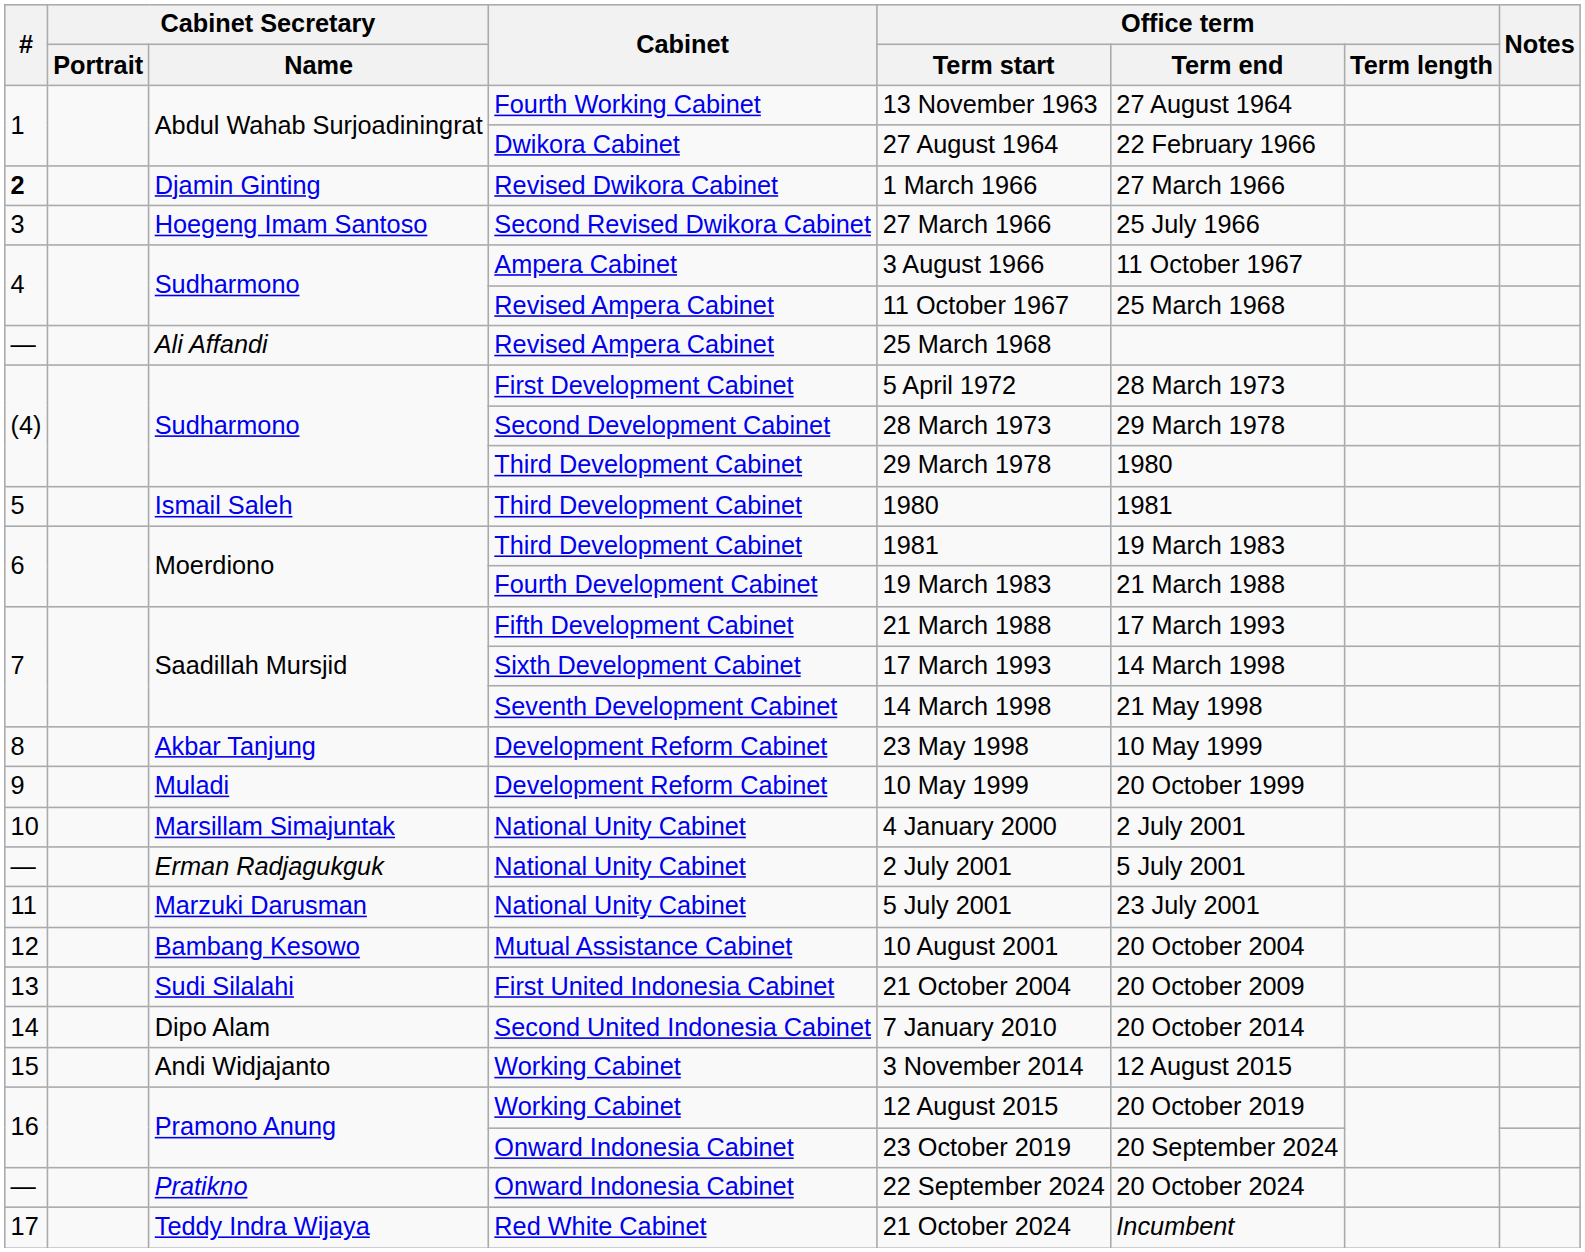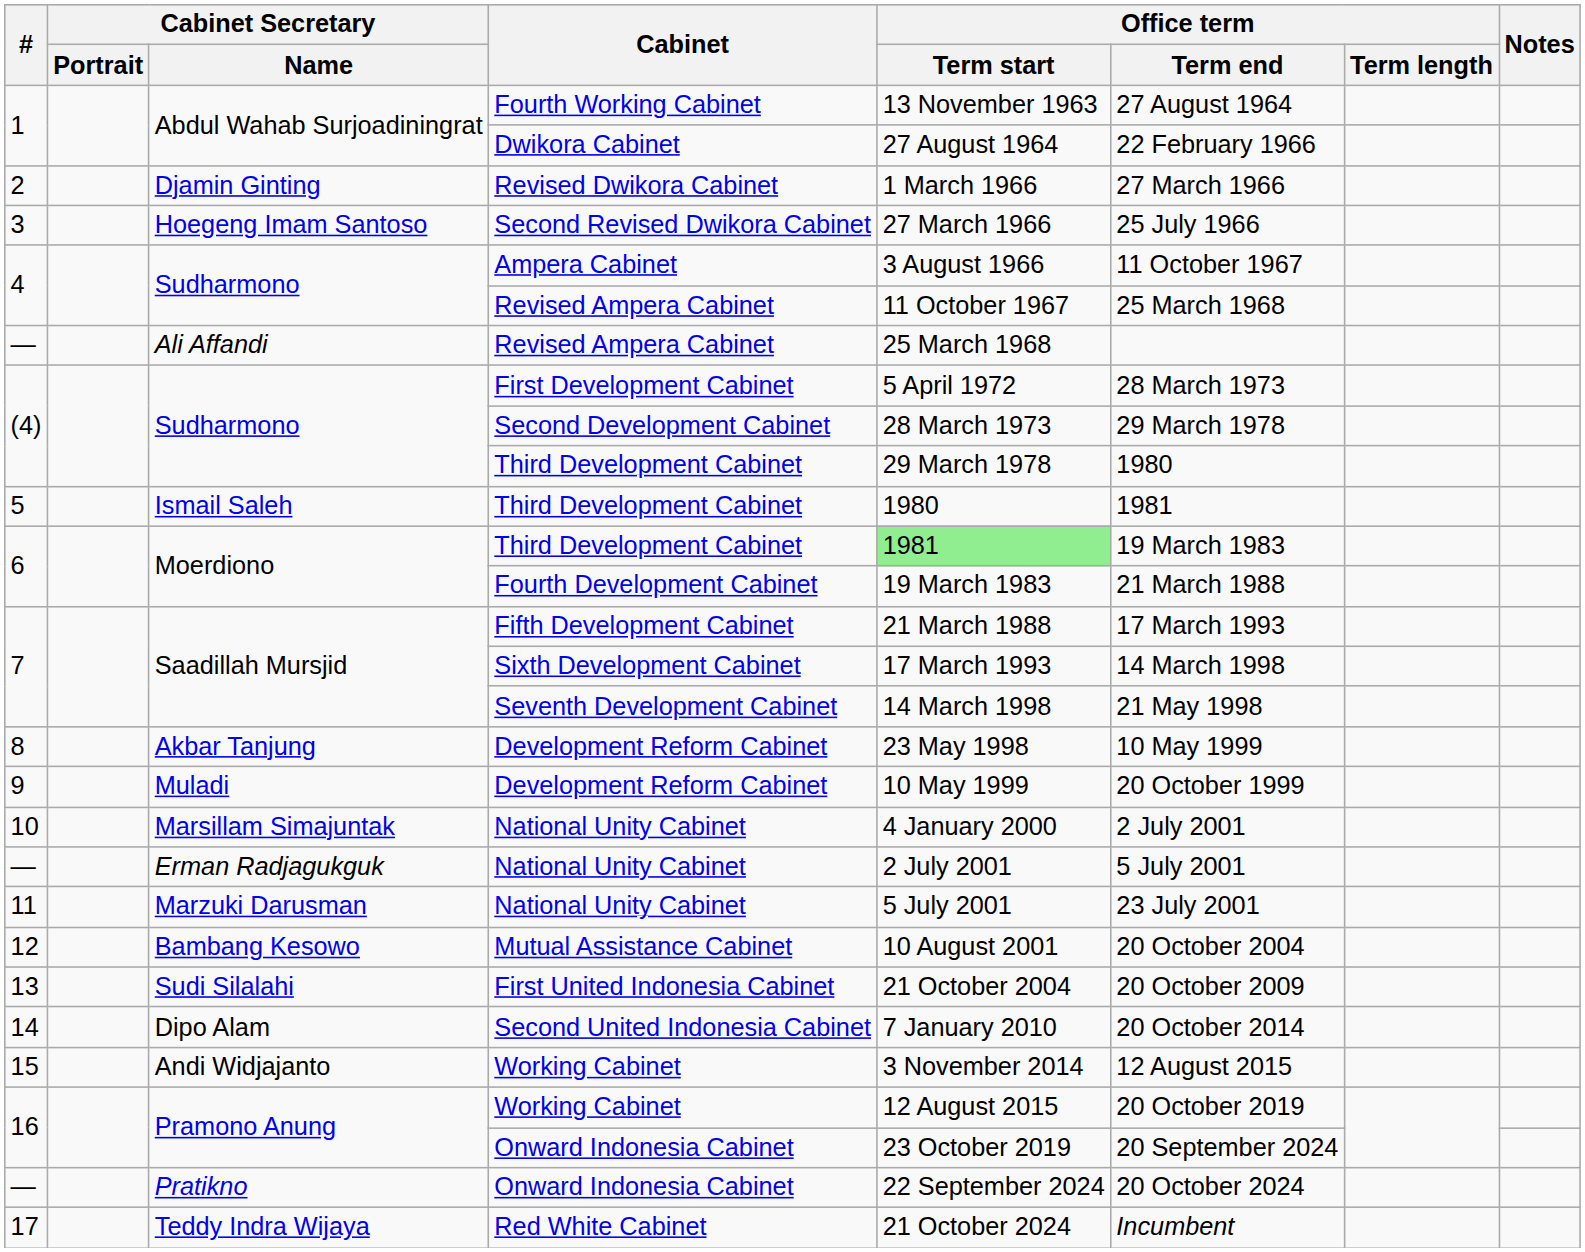(18, 184) bold -> (18, 184) normal
(911, 545) no background -> (911, 545) lightgreen background
